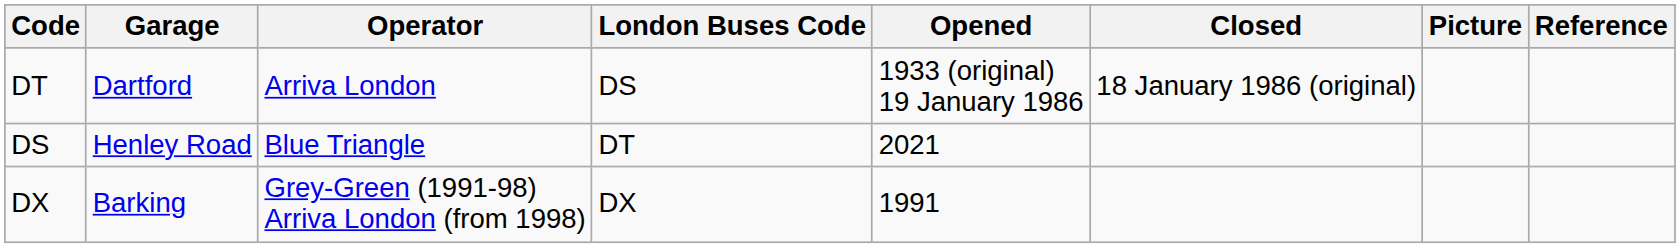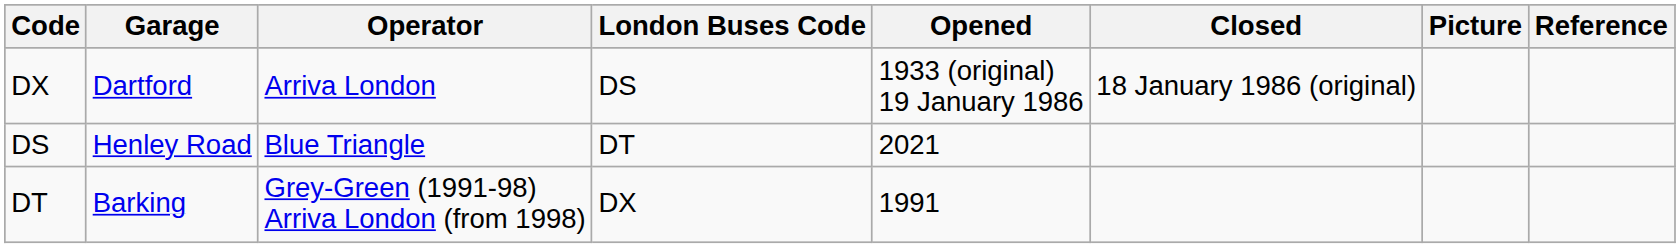(30, 85) DT -> (30, 85) DX
(30, 203) DX -> (30, 203) DT
